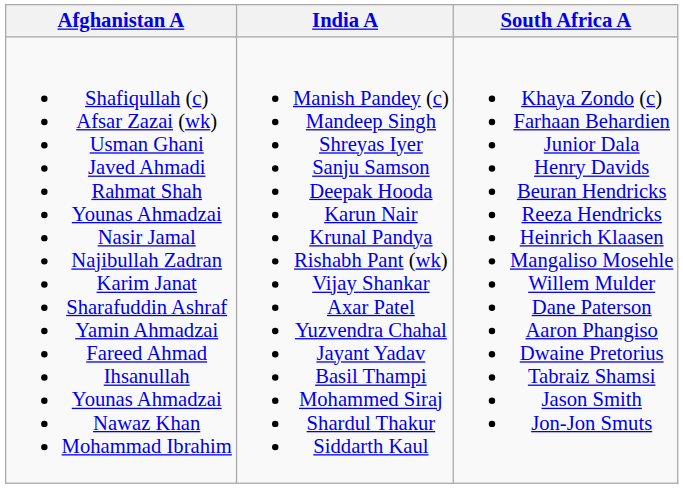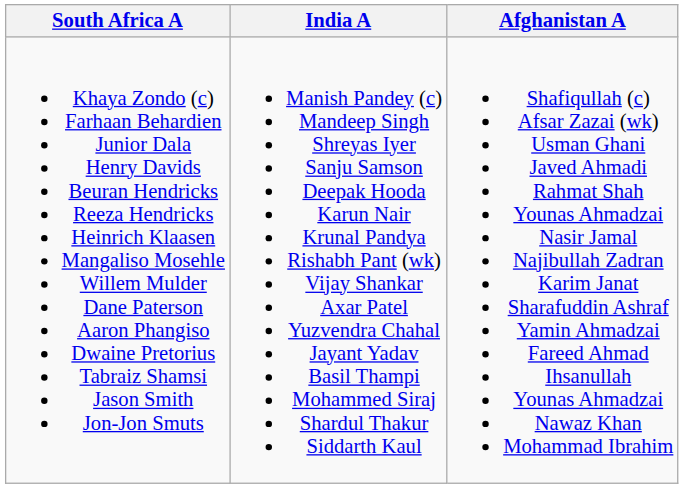columns swapped: (121, 20) <-> (566, 20)
